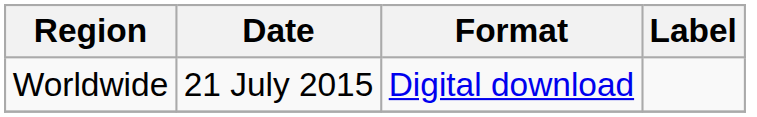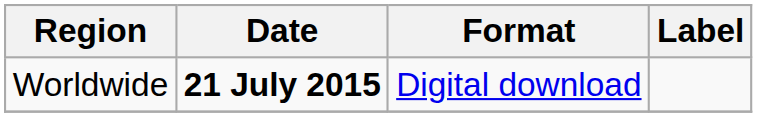(278, 84) normal -> (282, 84) bold
